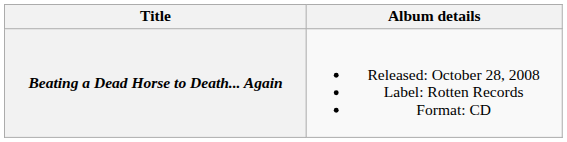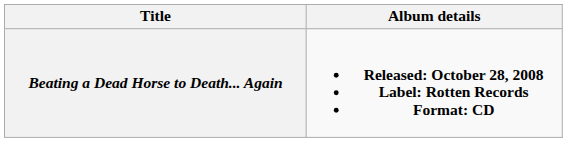(434, 92) normal -> (434, 92) bold
